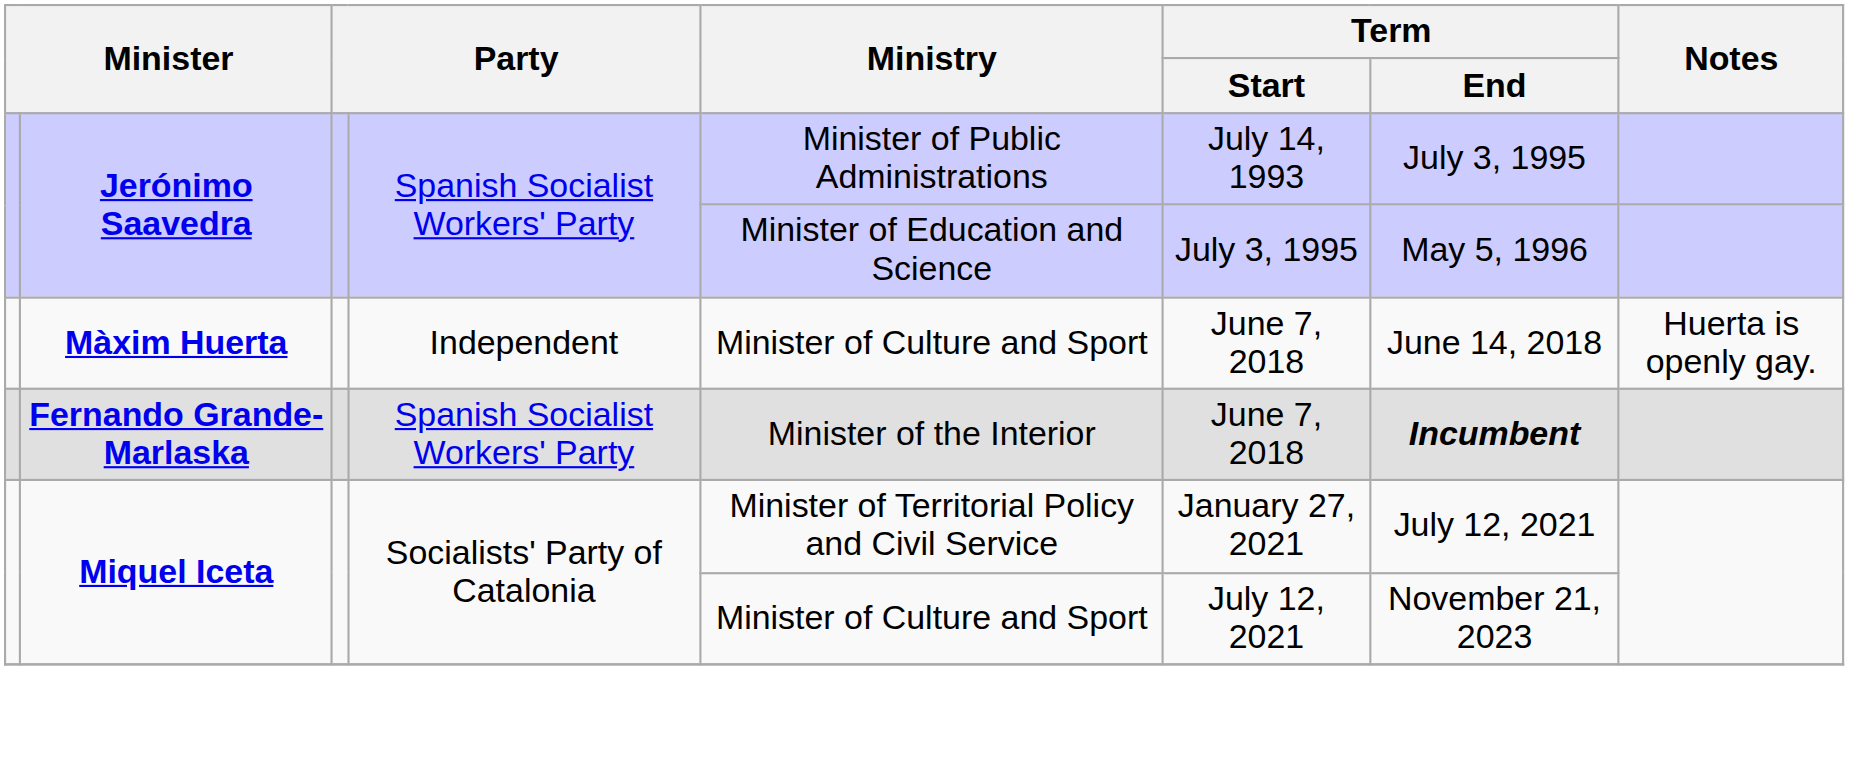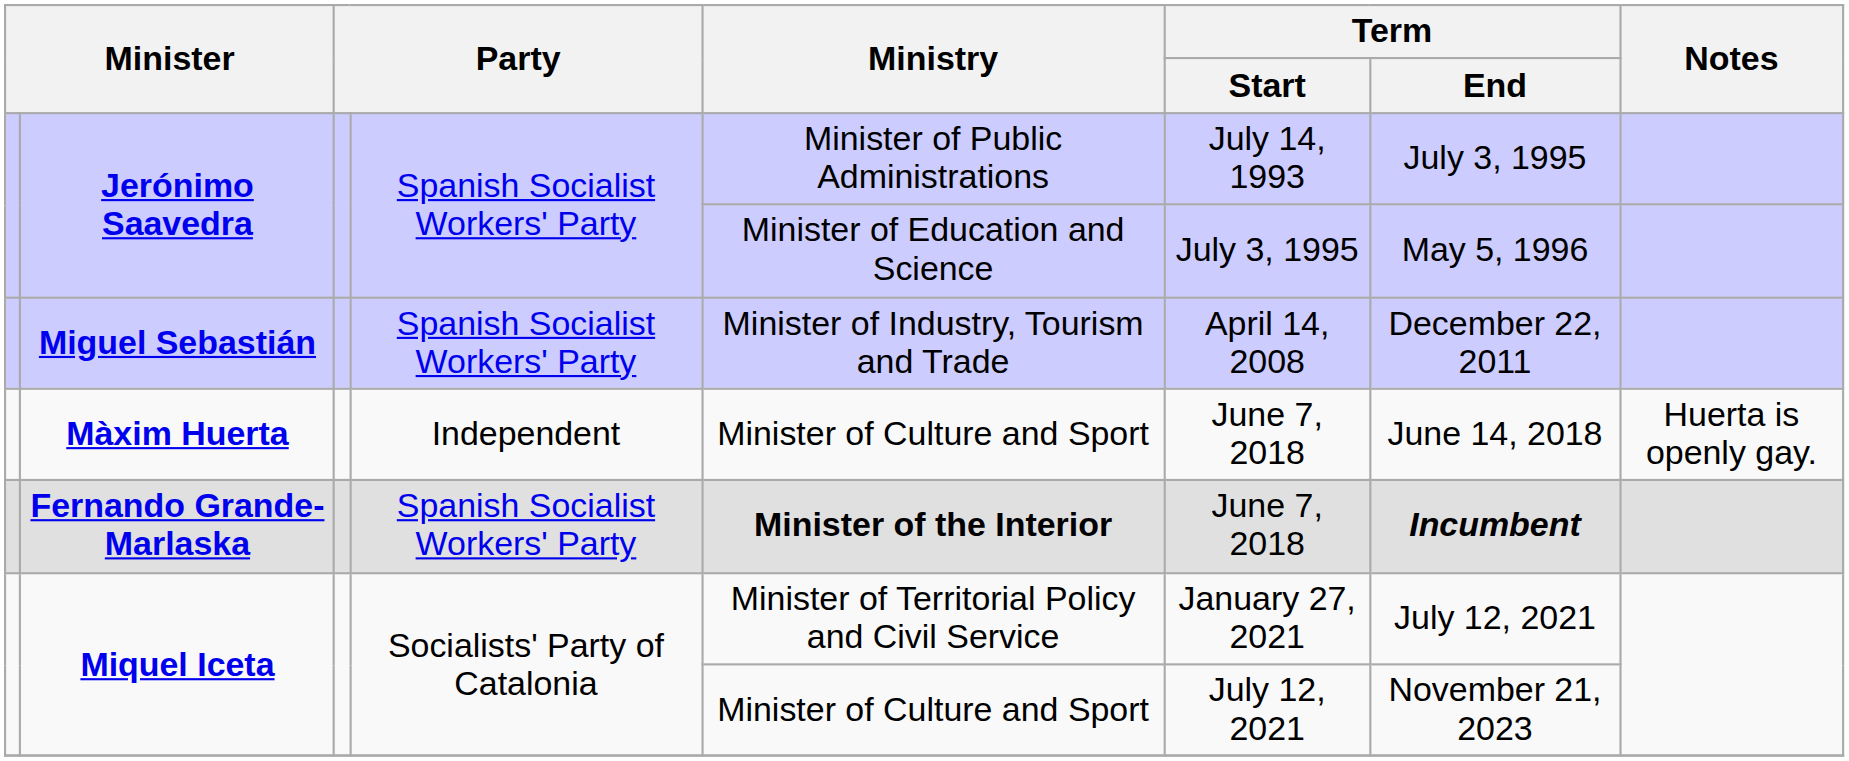+ row: (177, 341)
(932, 433) normal -> (933, 525) bold
